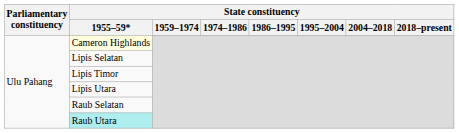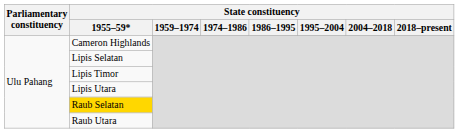(111, 43) lightyellow background -> (111, 43) no background
(98, 105) no background -> (98, 105) gold background
(94, 120) paleturquoise background -> (94, 120) no background
